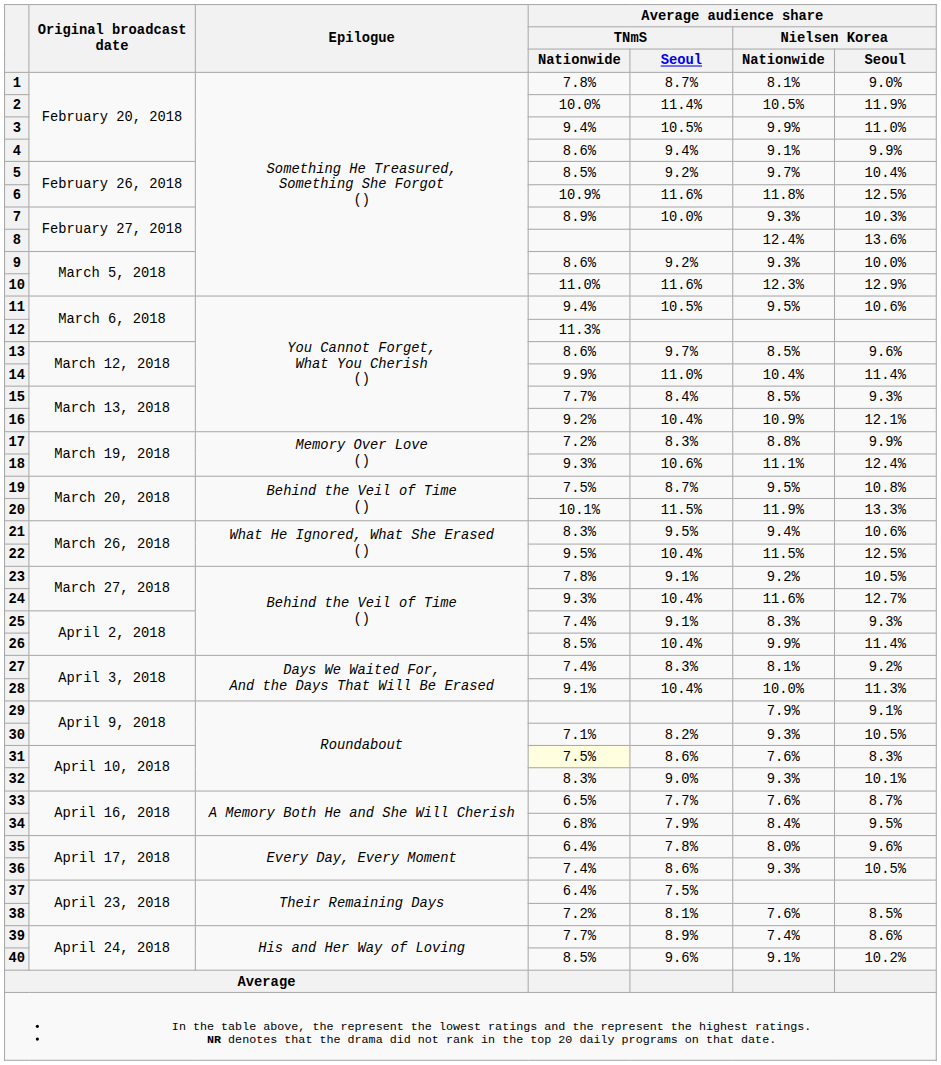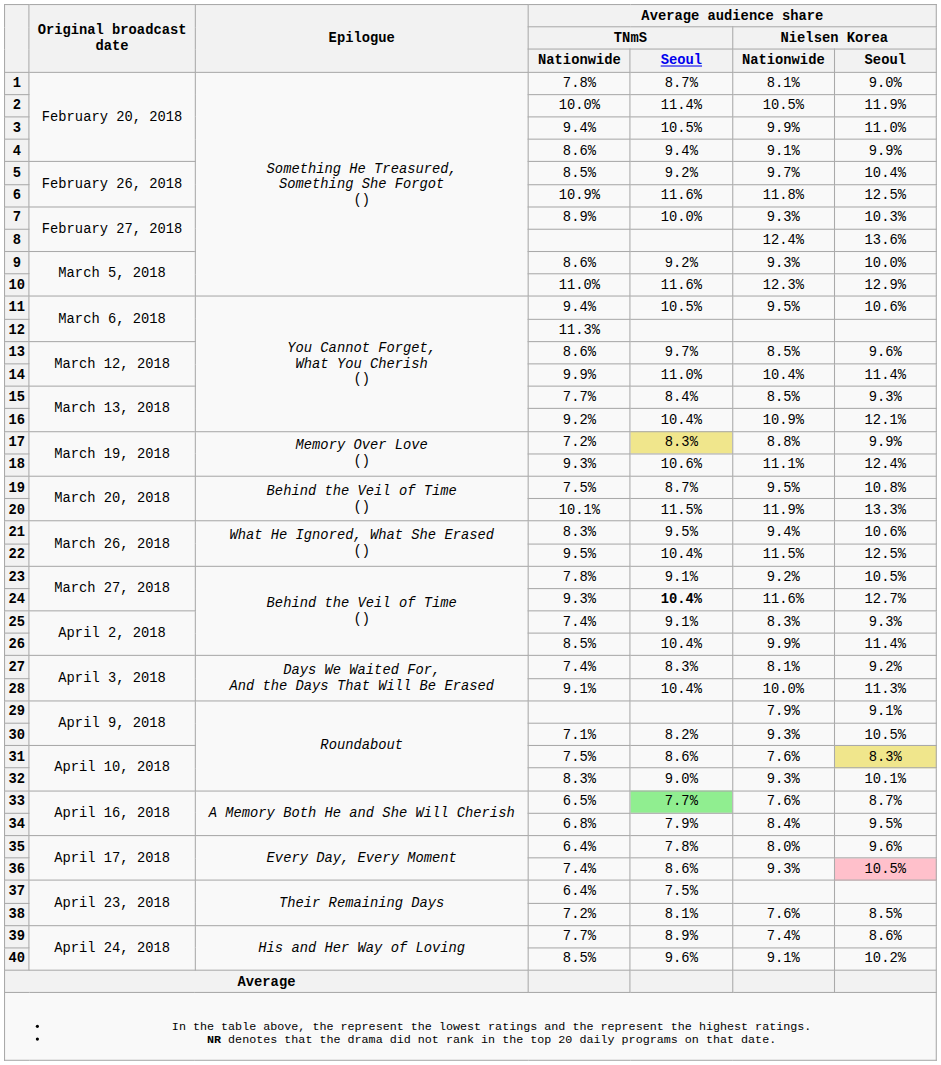(681, 442) no background -> (681, 442) khaki background
(681, 600) normal -> (681, 600) bold
(579, 757) lightyellow background -> (579, 757) no background
(885, 757) no background -> (885, 757) khaki background
(681, 802) no background -> (681, 802) lightgreen background
(885, 869) no background -> (885, 869) pink background
